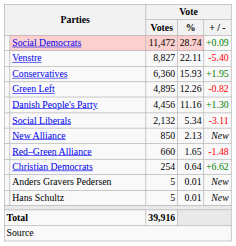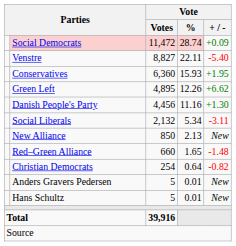(219, 89) -0.82 -> (217, 89) +6.62
(217, 167) +6.62 -> (219, 167) -0.82
